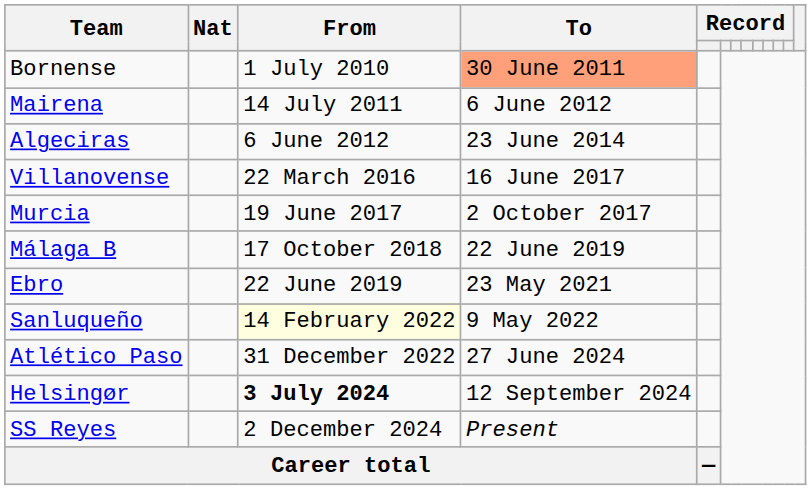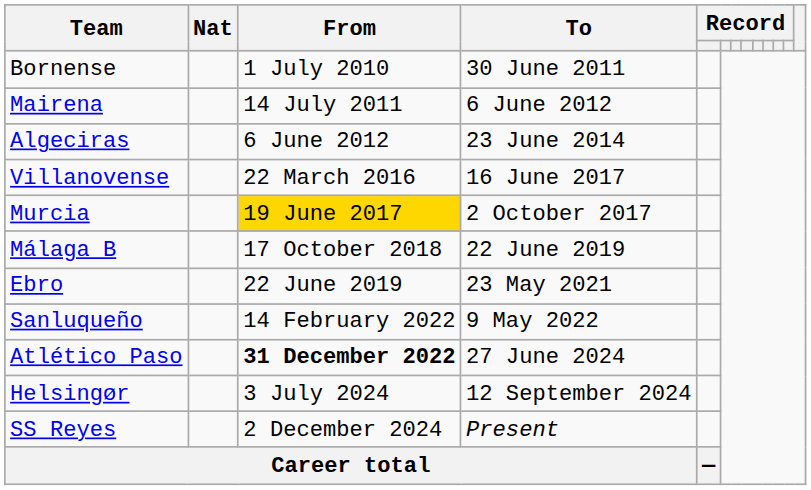(546, 69) lightsalmon background -> (546, 69) no background
(323, 213) no background -> (323, 213) gold background
(349, 322) lightyellow background -> (349, 322) no background
(349, 358) normal -> (349, 358) bold
(316, 394) bold -> (316, 394) normal
